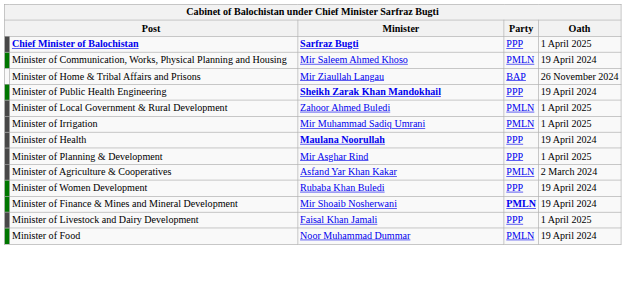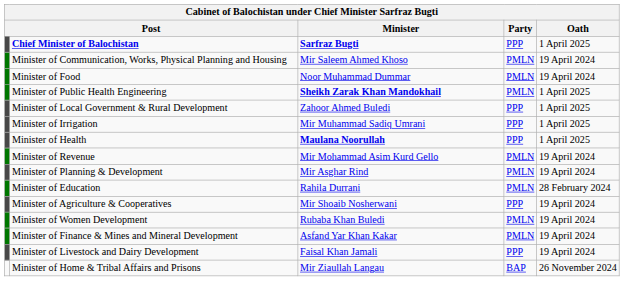rows swapped: (106, 76) <-> (46, 236)
(515, 92) PPP -> (520, 92) PMLN
(569, 92) 19 April 2024 -> (564, 92) 1 April 2025
(520, 108) PMLN -> (515, 108) PPP
(520, 124) PMLN -> (515, 124) PPP
(569, 140) 19 April 2024 -> (564, 140) 1 April 2025
+ row: (53, 156)
(515, 156) PPP -> (520, 172) PMLN
(566, 156) 1 April 2025 -> (567, 172) 19 April 2024
+ row: (56, 188)
(348, 172) Asfand Yar Khan Kakar -> (348, 204) Mir Shoaib Nosherwani
(520, 172) PMLN -> (515, 204) PPP
(569, 172) 2 March 2024 -> (567, 204) 19 April 2024
(515, 188) PPP -> (520, 220) PMLN
(348, 204) Mir Shoaib Nosherwani -> (348, 236) Asfand Yar Khan Kakar
(521, 204) bold -> (520, 236) normal
(566, 220) 1 April 2025 -> (567, 252) 19 April 2024
